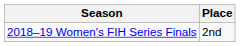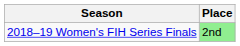(212, 32) no background -> (212, 32) lightgreen background
